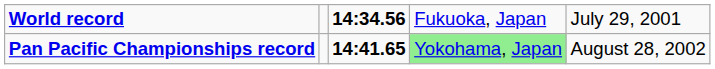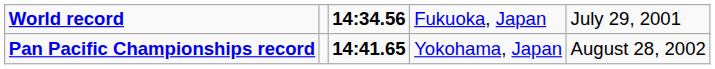(488, 48) lightgreen background -> (488, 48) no background
